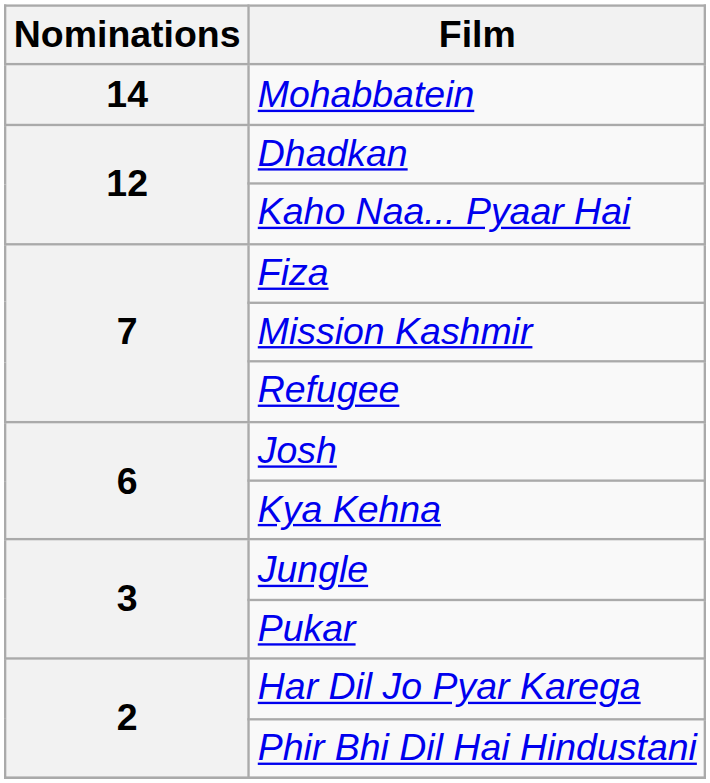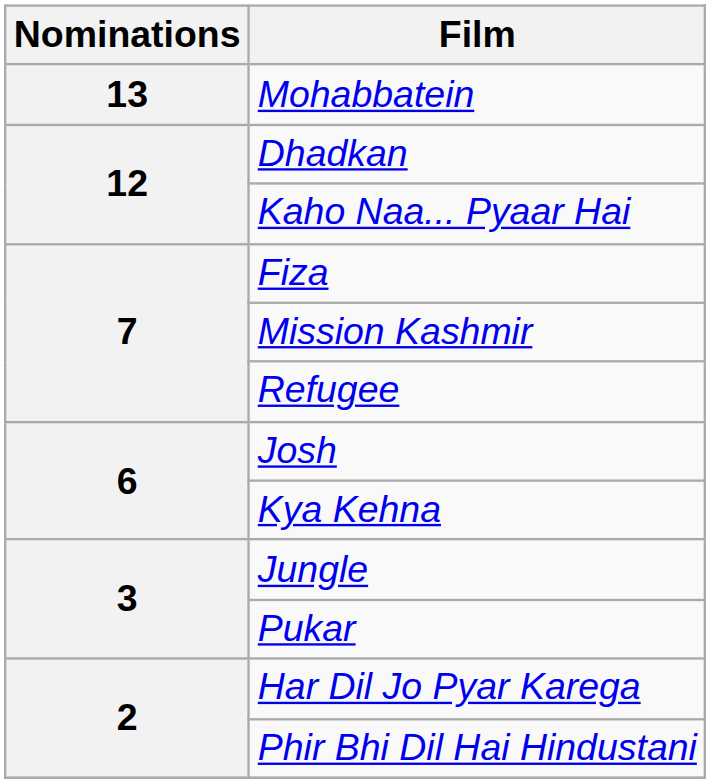(127, 94) 14 -> (127, 94) 13
